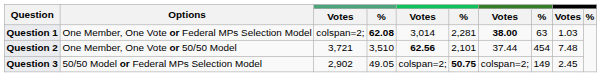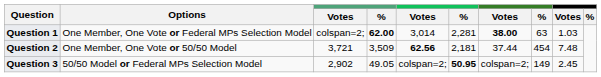(381, 32) 62.08 -> (381, 32) 62.00
(381, 48) 3,510 -> (381, 48) 3,509
(464, 48) 2,101 -> (464, 48) 2,181
(464, 64) 50.75 -> (464, 64) 50.95
